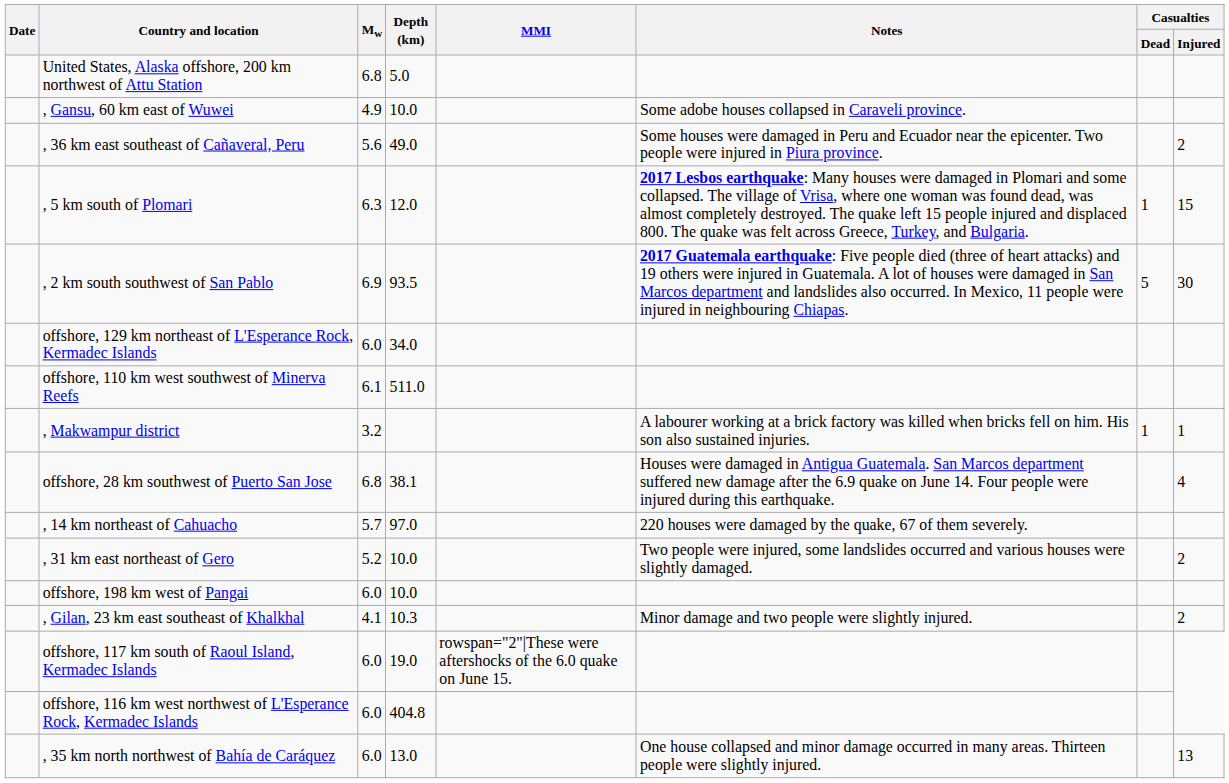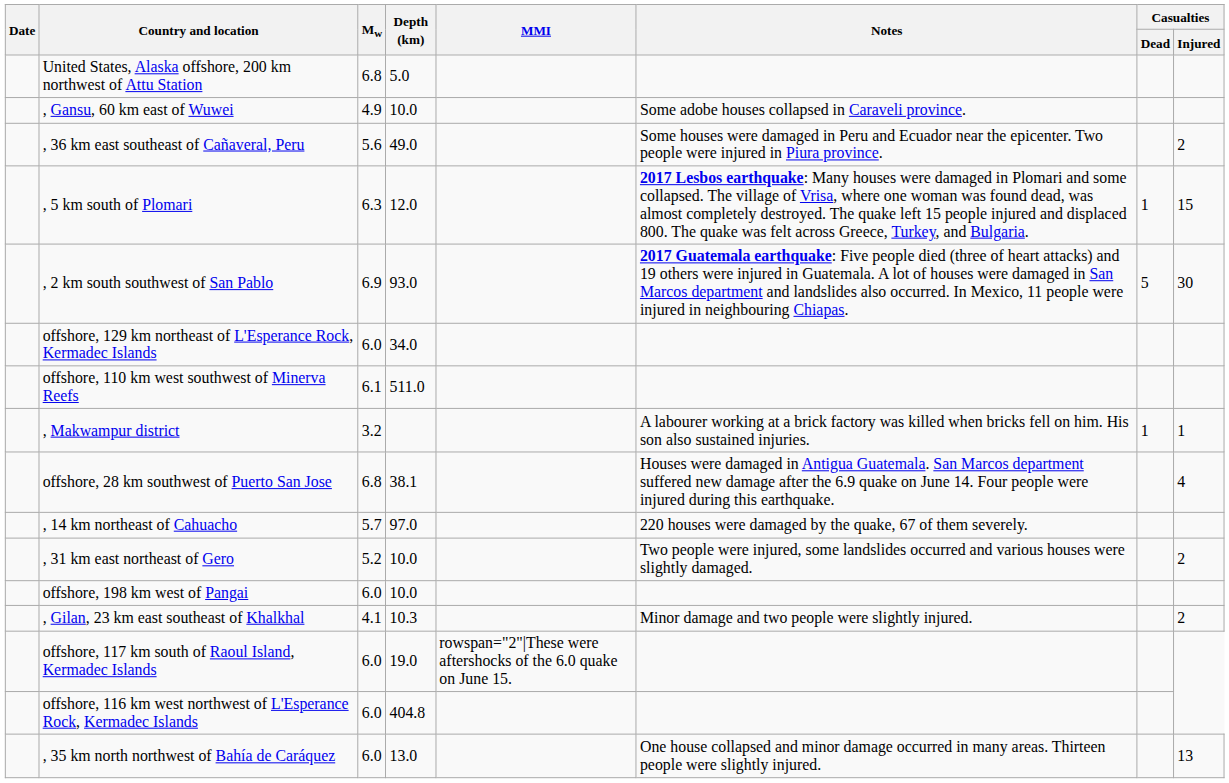(403, 283) 93.5 -> (403, 283) 93.0
